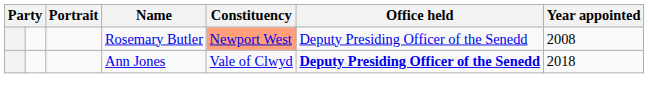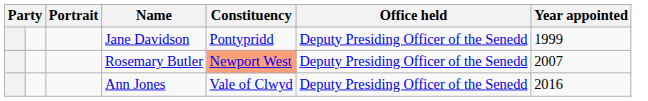+ row: (147, 38)
(561, 38) 2008 -> (549, 61) 2007
(420, 61) bold -> (413, 84) normal
(561, 61) 2018 -> (549, 84) 2016
